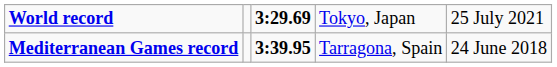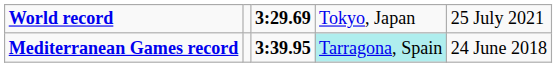(381, 47) no background -> (381, 47) paleturquoise background
